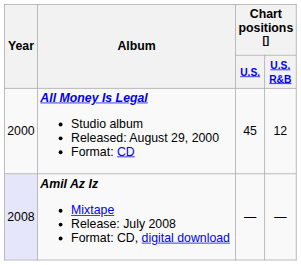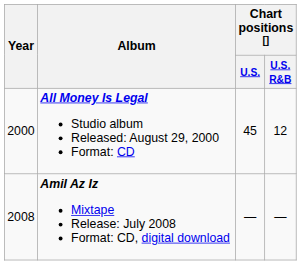(21, 217) lavender background -> (21, 217) no background
